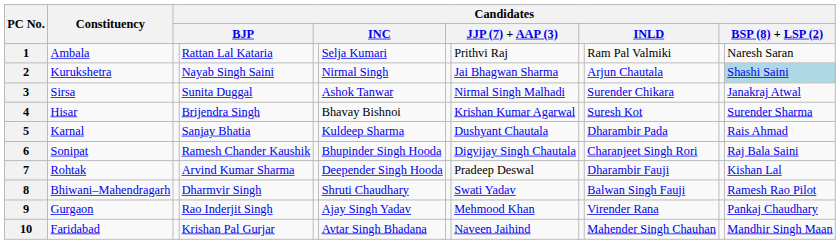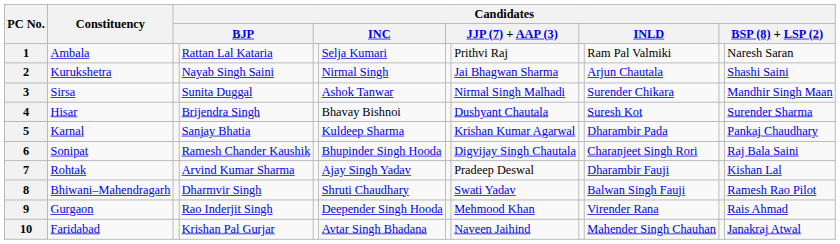(758, 72) lightblue background -> (758, 72) no background
(764, 92) Janakraj Atwal -> (780, 92) Mandhir Singh Maan
(515, 111) Krishan Kumar Agarwal -> (501, 111) Dushyant Chautala
(501, 131) Dushyant Chautala -> (515, 131) Krishan Kumar Agarwal
(758, 131) Rais Ahmad -> (773, 131) Pankaj Chaudhary
(382, 170) Deepender Singh Hooda -> (366, 170) Ajay Singh Yadav
(366, 209) Ajay Singh Yadav -> (382, 209) Deepender Singh Hooda
(773, 209) Pankaj Chaudhary -> (758, 209) Rais Ahmad
(780, 229) Mandhir Singh Maan -> (764, 229) Janakraj Atwal
